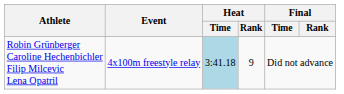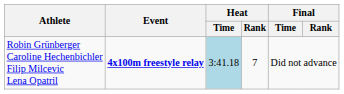(154, 63) normal -> (156, 63) bold
(251, 63) 9 -> (255, 63) 7
